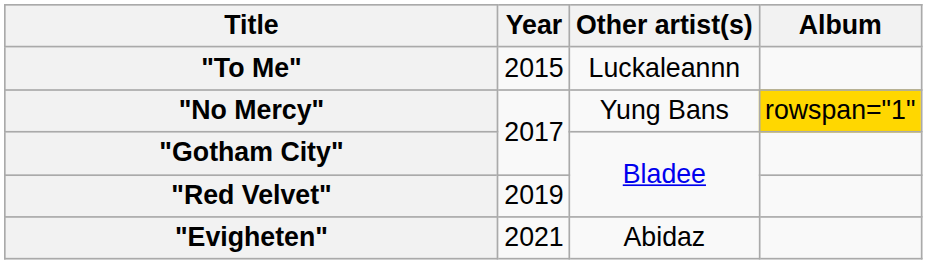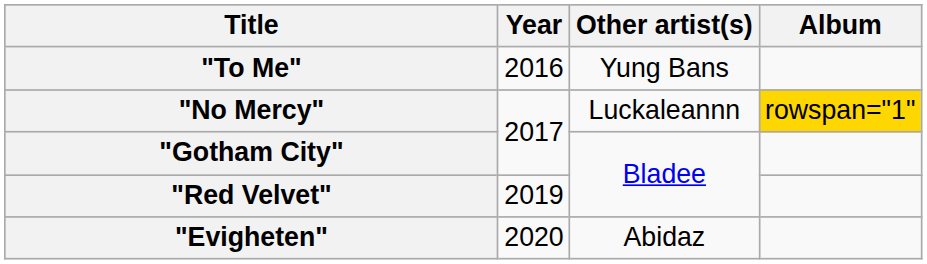(534, 68) 2015 -> (534, 68) 2016
(664, 68) Luckaleannn -> (664, 68) Yung Bans
(664, 110) Yung Bans -> (664, 110) Luckaleannn
(534, 237) 2021 -> (534, 237) 2020
